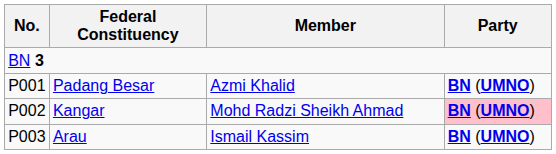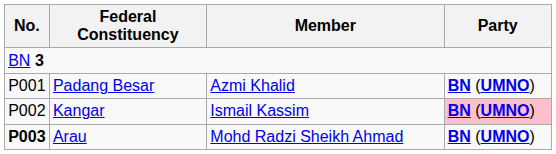(307, 111) Mohd Radzi Sheikh Ahmad -> (260, 111) Ismail Kassim
(27, 136) normal -> (27, 136) bold
(260, 136) Ismail Kassim -> (307, 136) Mohd Radzi Sheikh Ahmad
